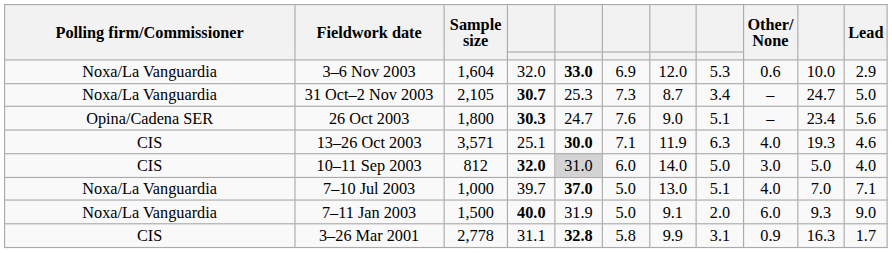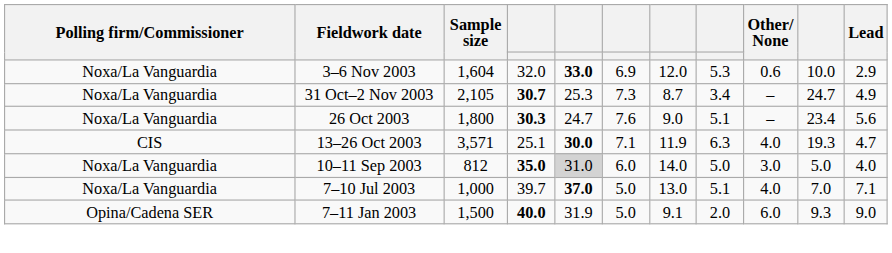(866, 95) 5.0 -> (866, 95) 4.9
(150, 119) Opina/Cadena SER -> (150, 119) Noxa/La Vanguardia
(866, 142) 4.6 -> (866, 142) 4.7
(150, 166) CIS -> (150, 166) Noxa/La Vanguardia
(531, 166) 32.0 -> (531, 166) 35.0
(150, 212) Noxa/La Vanguardia -> (150, 212) Opina/Cadena SER
- row: (369, 236)
